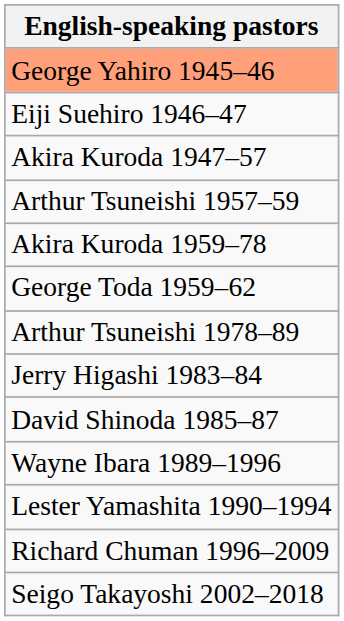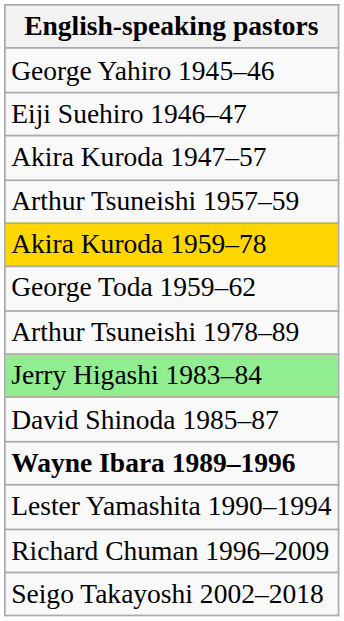(143, 69) lightsalmon background -> (143, 69) no background
(139, 244) no background -> (139, 244) gold background
(137, 375) no background -> (137, 375) lightgreen background
(146, 462) normal -> (153, 462) bold
